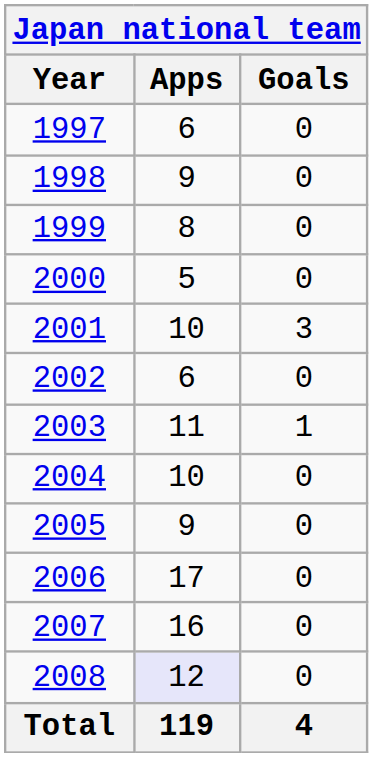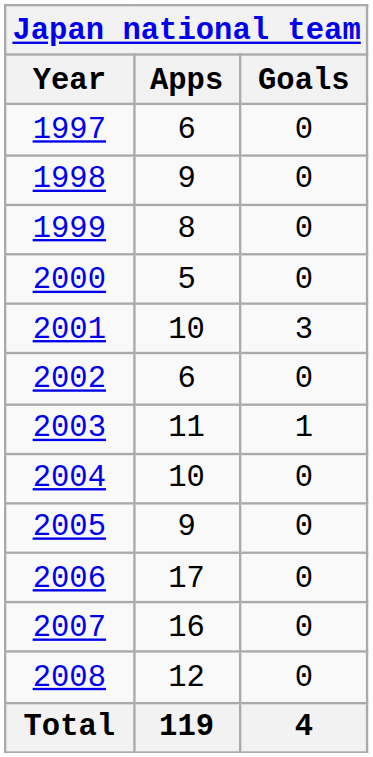(187, 677) lavender background -> (187, 677) no background
